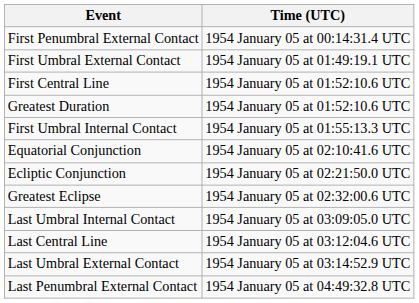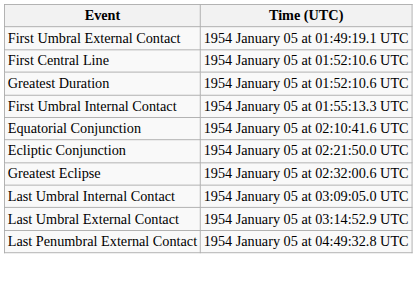- row: (103, 38)
- row: (58, 241)
